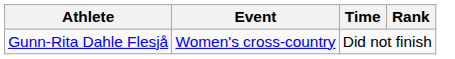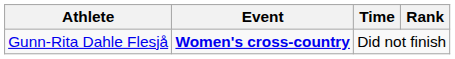(255, 41) normal -> (263, 41) bold
